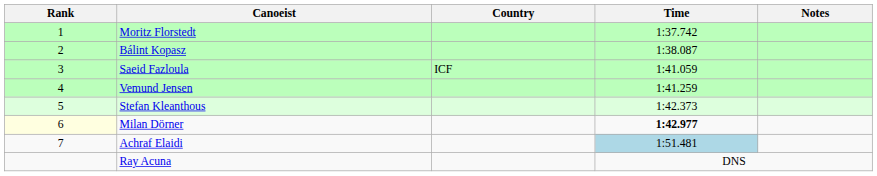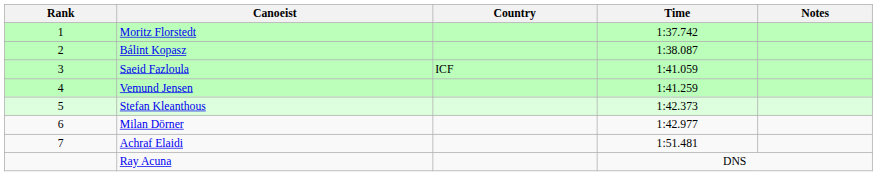(61, 124) lightyellow background -> (61, 124) no background
(677, 124) bold -> (677, 124) normal
(677, 143) lightblue background -> (677, 143) no background
